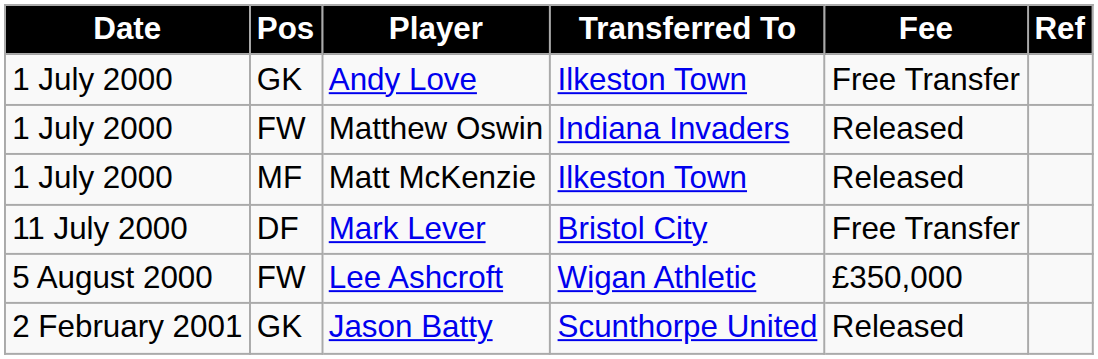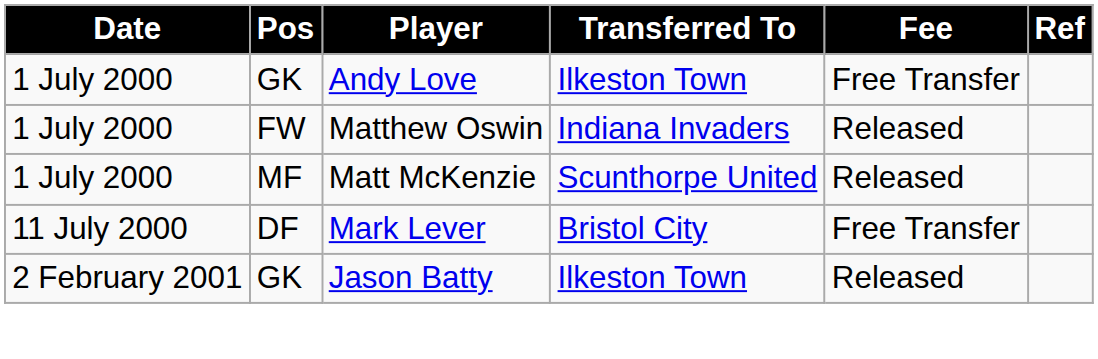(652, 178) Ilkeston Town -> (687, 178) Scunthorpe United
- row: (416, 278)
(687, 327) Scunthorpe United -> (652, 278) Ilkeston Town
